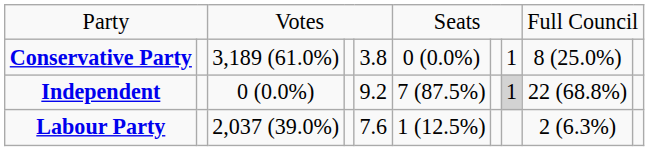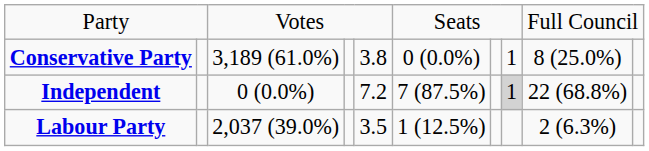(373, 92) 9.2 -> (373, 92) 7.2
(373, 127) 7.6 -> (373, 127) 3.5
